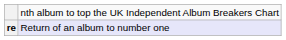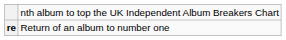(95, 28) lavender background -> (95, 28) no background
